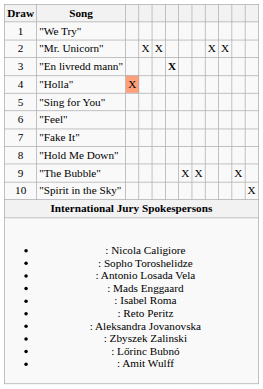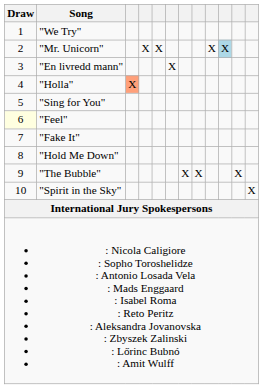(225, 48) no background -> (225, 48) lightblue background
(172, 66) bold -> (172, 66) normal
(21, 119) no background -> (21, 119) lightyellow background
